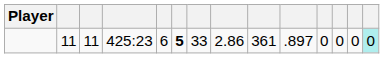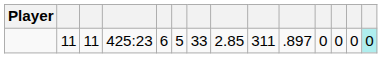(179, 40) bold -> (179, 40) normal
(229, 40) 2.86 -> (229, 40) 2.85
(264, 40) 361 -> (263, 40) 311
